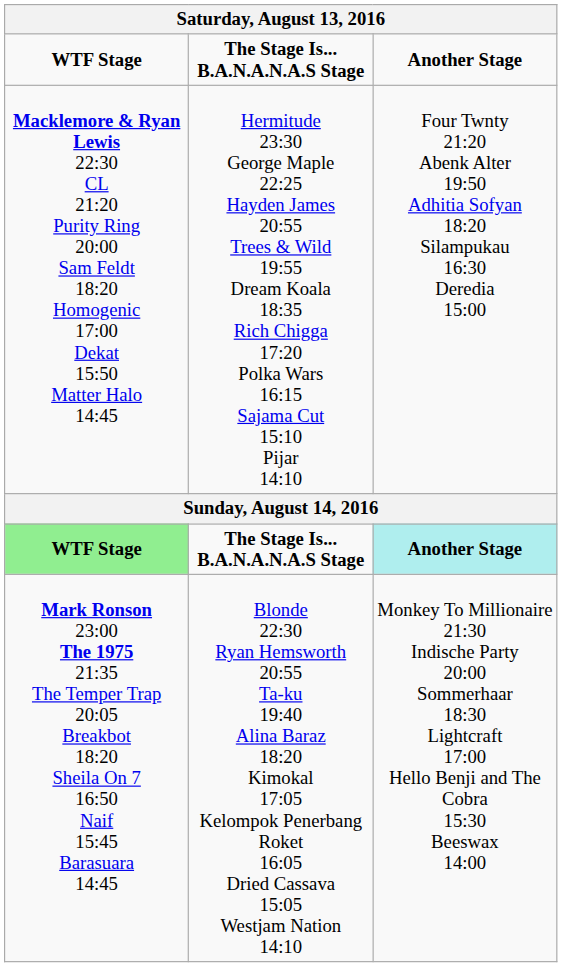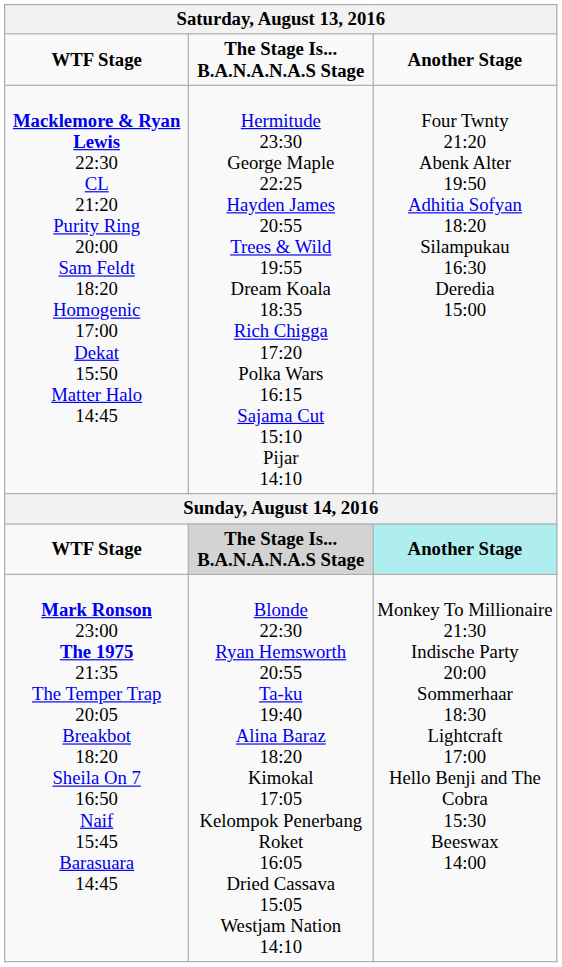(97, 548) lightgreen background -> (97, 548) no background
(281, 548) no background -> (281, 548) lightgrey background
